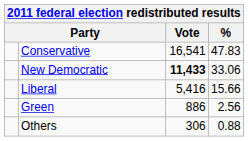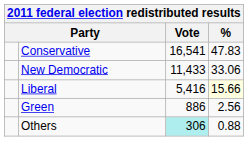(188, 70) bold -> (188, 70) normal
(226, 88) no background -> (226, 88) lightyellow background
(196, 126) no background -> (196, 126) paleturquoise background
